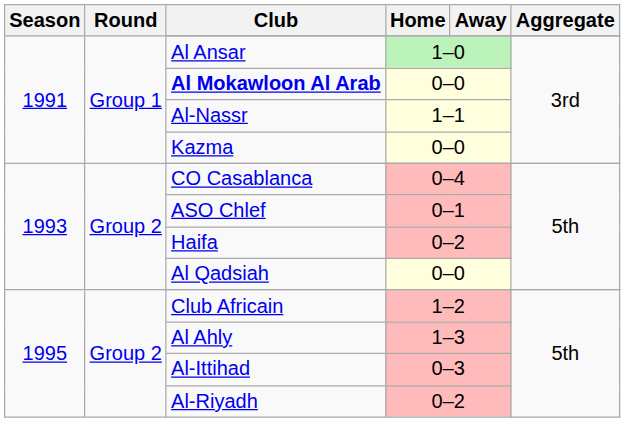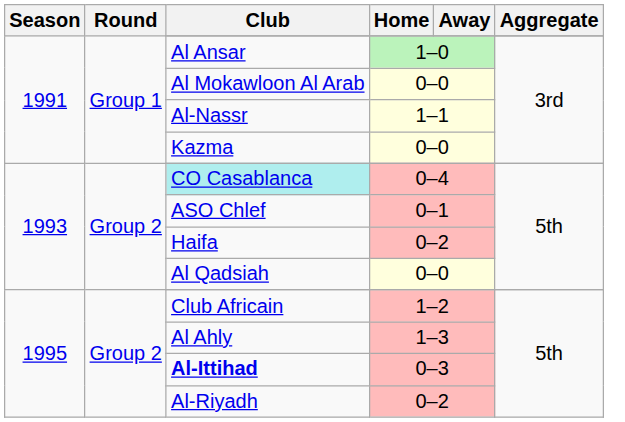(276, 83) bold -> (268, 83) normal
(242, 178) no background -> (242, 178) paleturquoise background
(211, 369) normal -> (214, 369) bold
